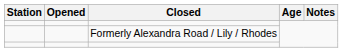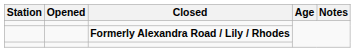(184, 34) normal -> (190, 34) bold
